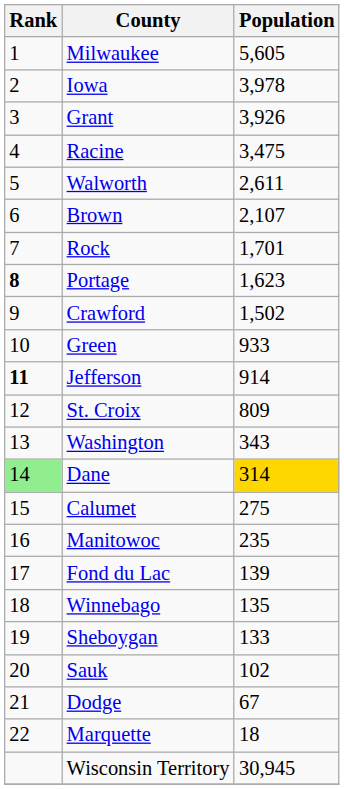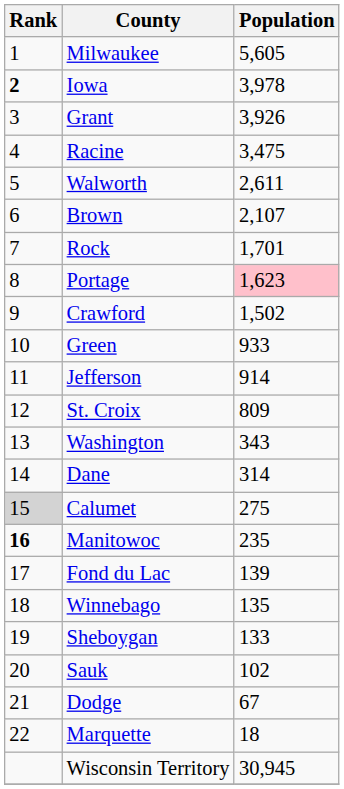(14, 85) normal -> (14, 85) bold
(14, 280) bold -> (14, 280) normal
(262, 280) no background -> (262, 280) pink background
(19, 378) bold -> (19, 378) normal
(20, 475) lightgreen background -> (20, 475) no background
(254, 475) gold background -> (254, 475) no background
(20, 507) no background -> (20, 507) lightgrey background
(20, 540) normal -> (20, 540) bold
